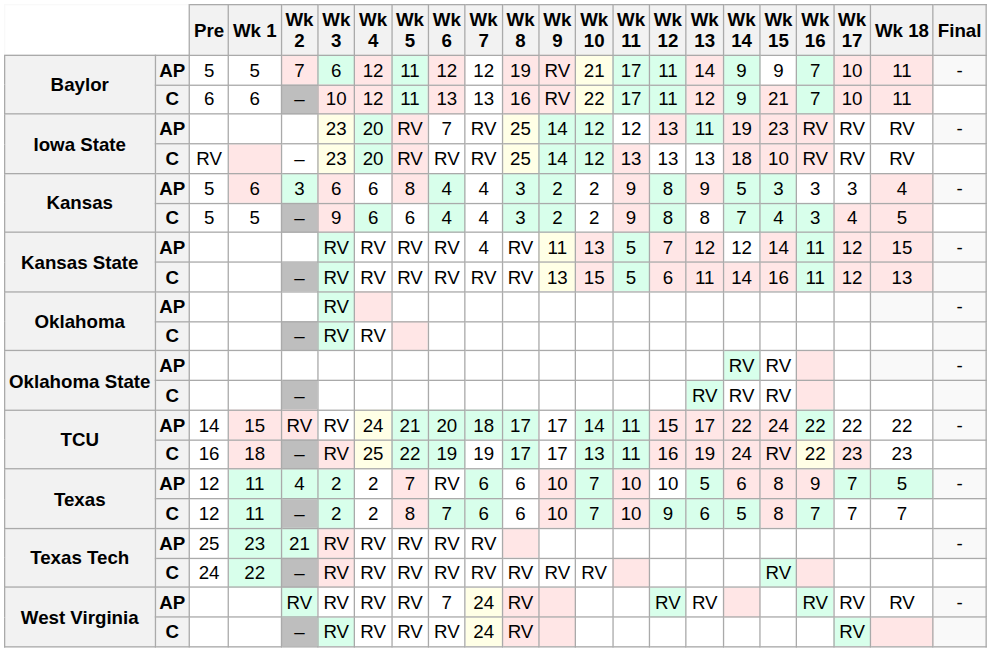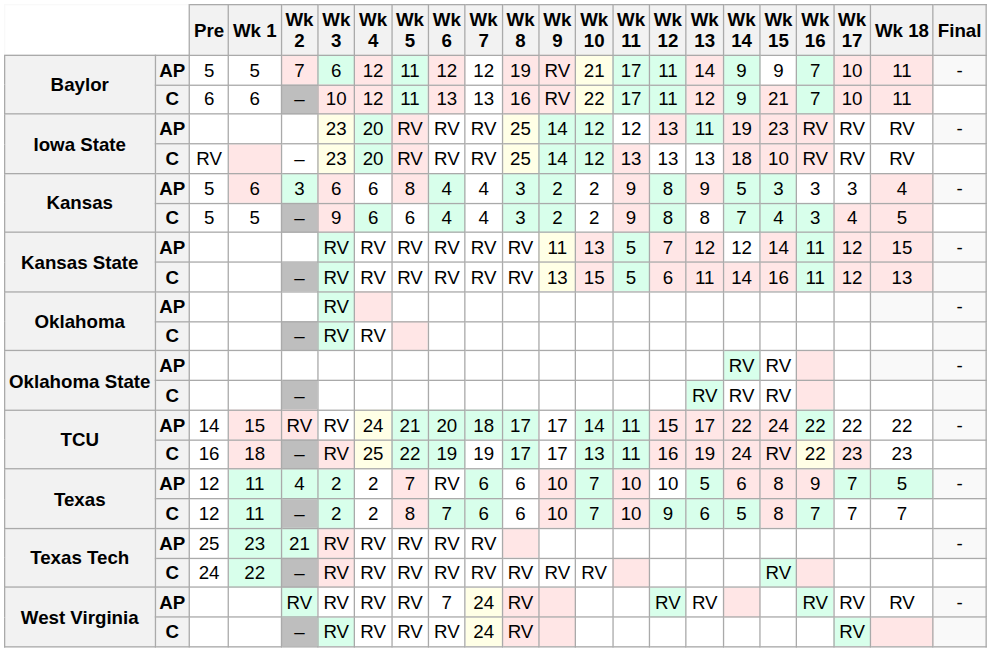(447, 129) 7 -> (447, 129) RV
(484, 248) 4 -> (484, 248) RV
